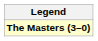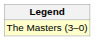(48, 28) bold -> (47, 28) normal
